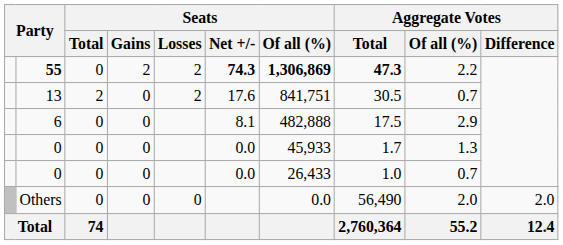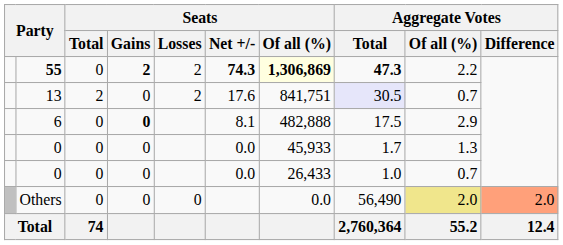(146, 69) normal -> (146, 69) bold
(299, 69) no background -> (299, 69) lightyellow background
(388, 95) no background -> (388, 95) lavender background
(146, 121) normal -> (146, 121) bold
(467, 200) no background -> (467, 200) khaki background
(545, 200) no background -> (545, 200) lightsalmon background
